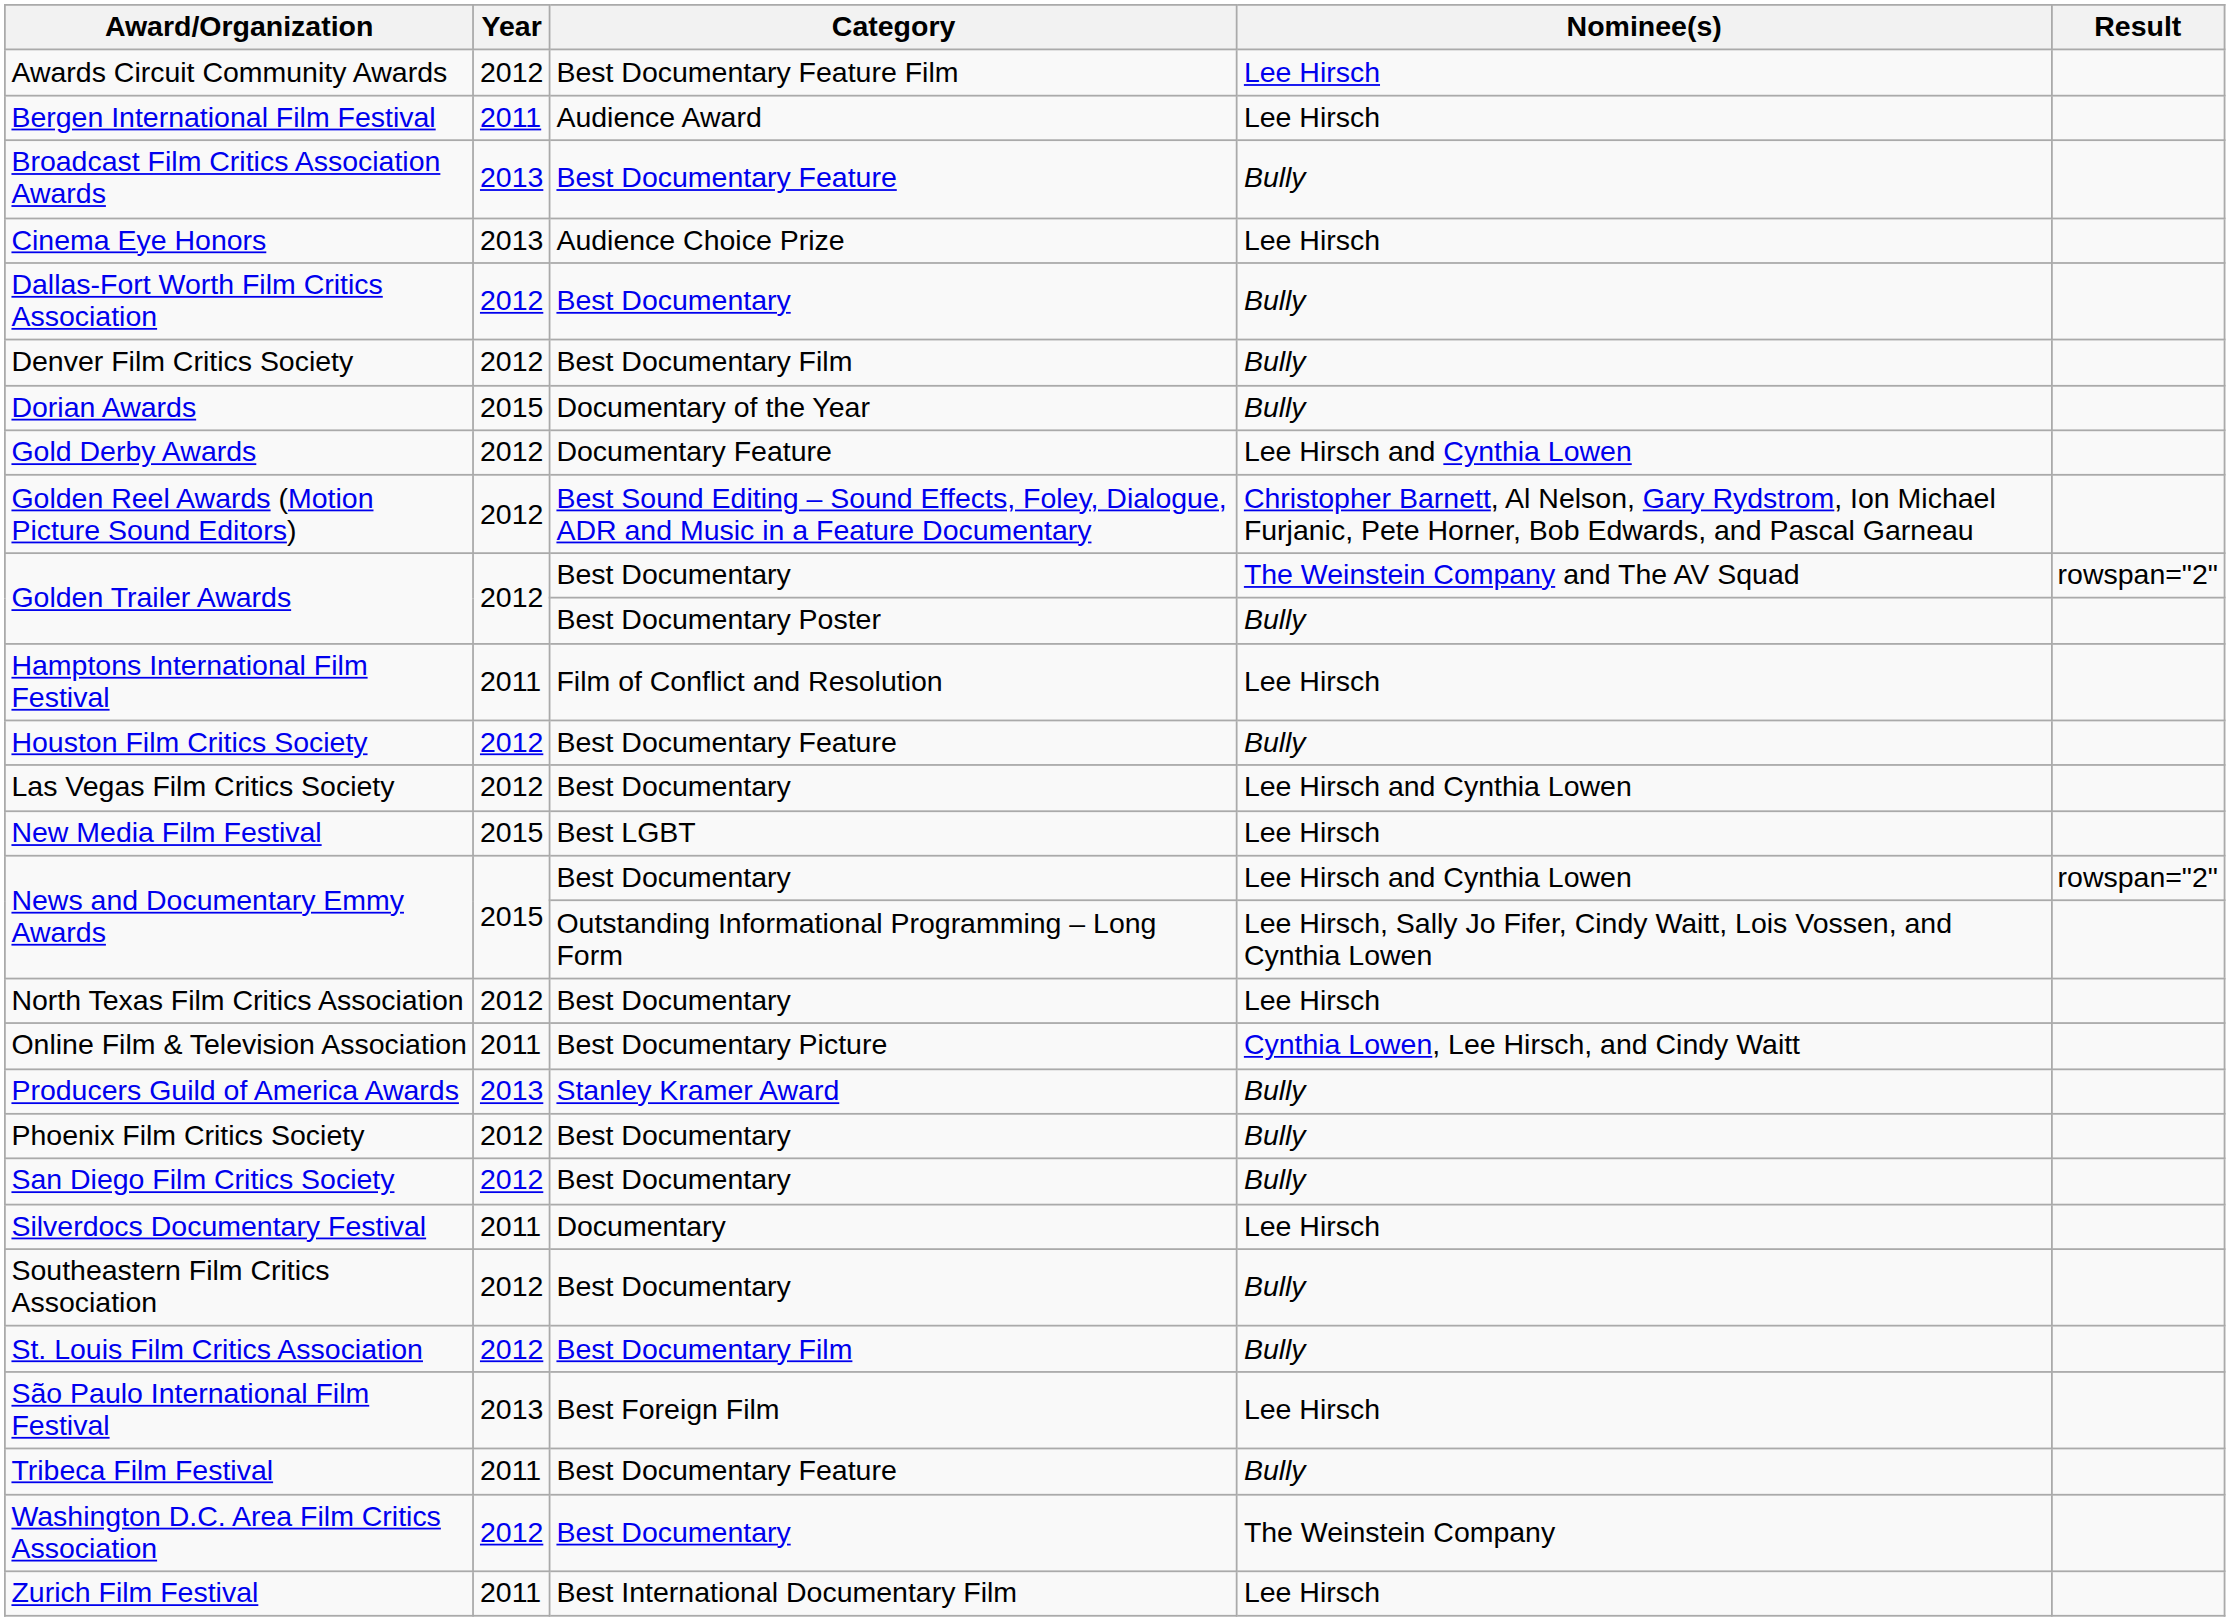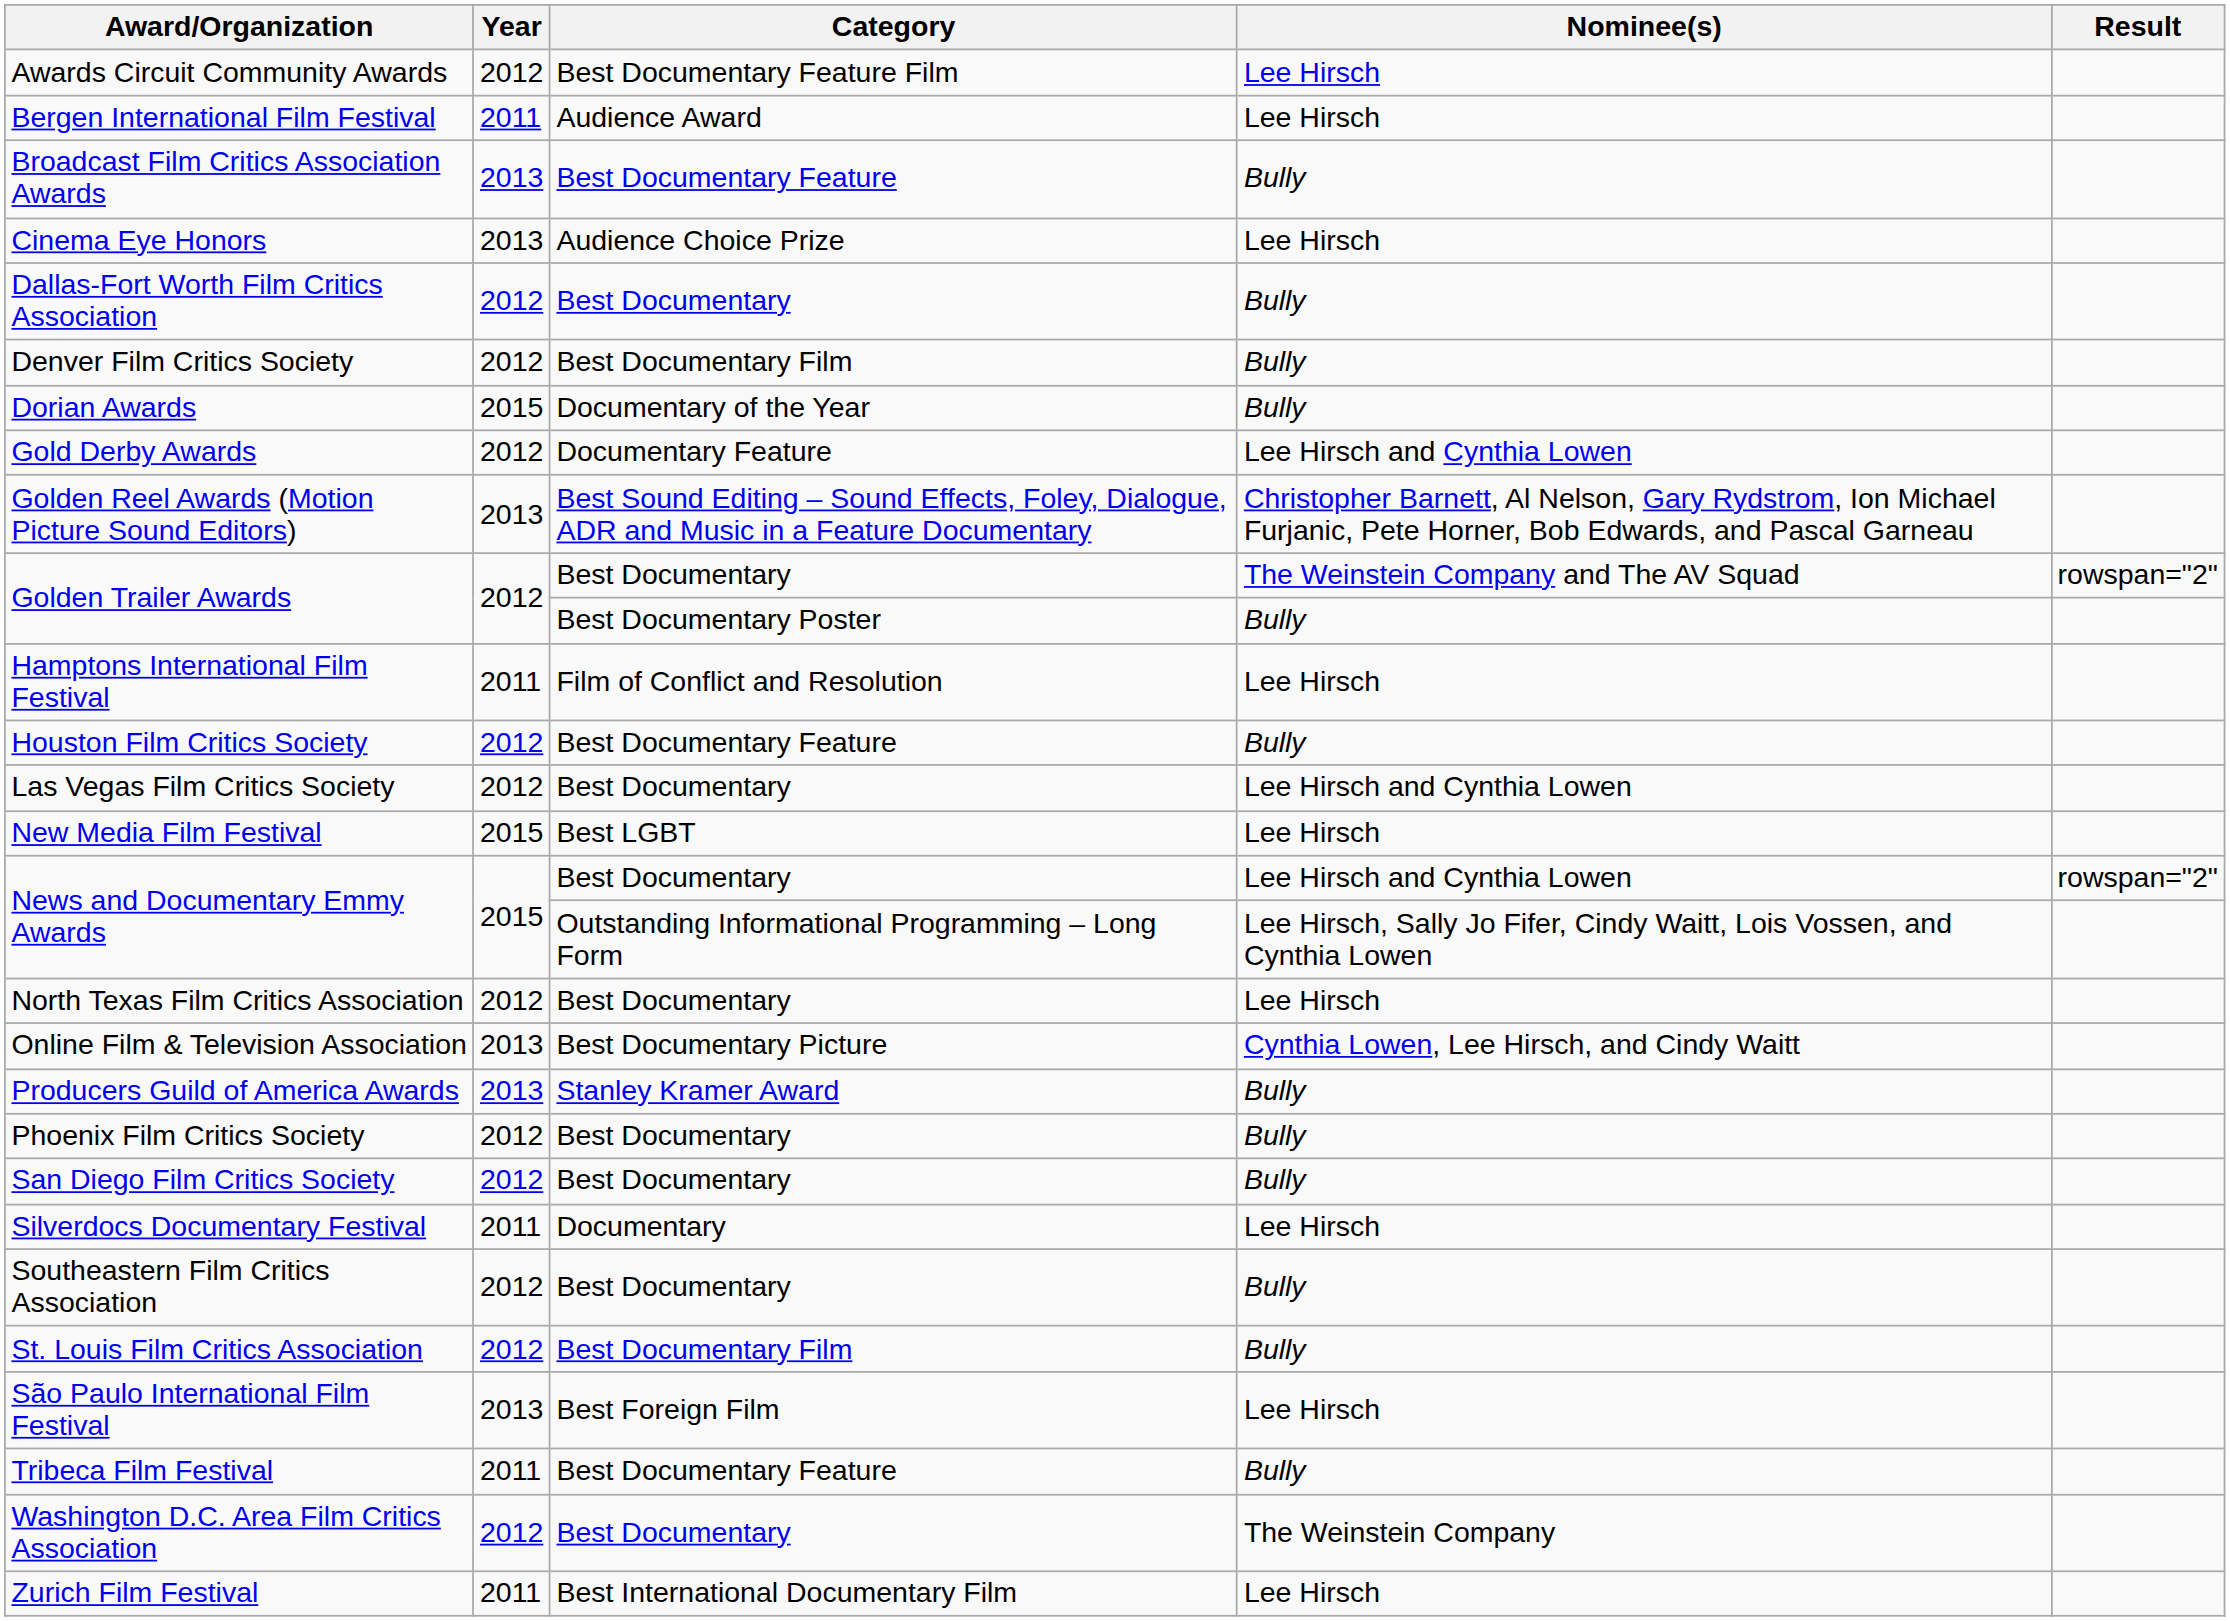(512, 513) 2012 -> (512, 513) 2013
(511, 1045) 2011 -> (512, 1045) 2013
